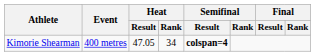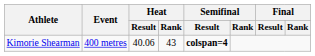(144, 43) 47.05 -> (144, 43) 40.06
(171, 43) 34 -> (171, 43) 43
